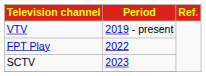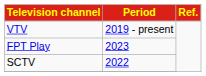(117, 46) 2022 -> (117, 46) 2023
(117, 63) 2023 -> (117, 63) 2022
